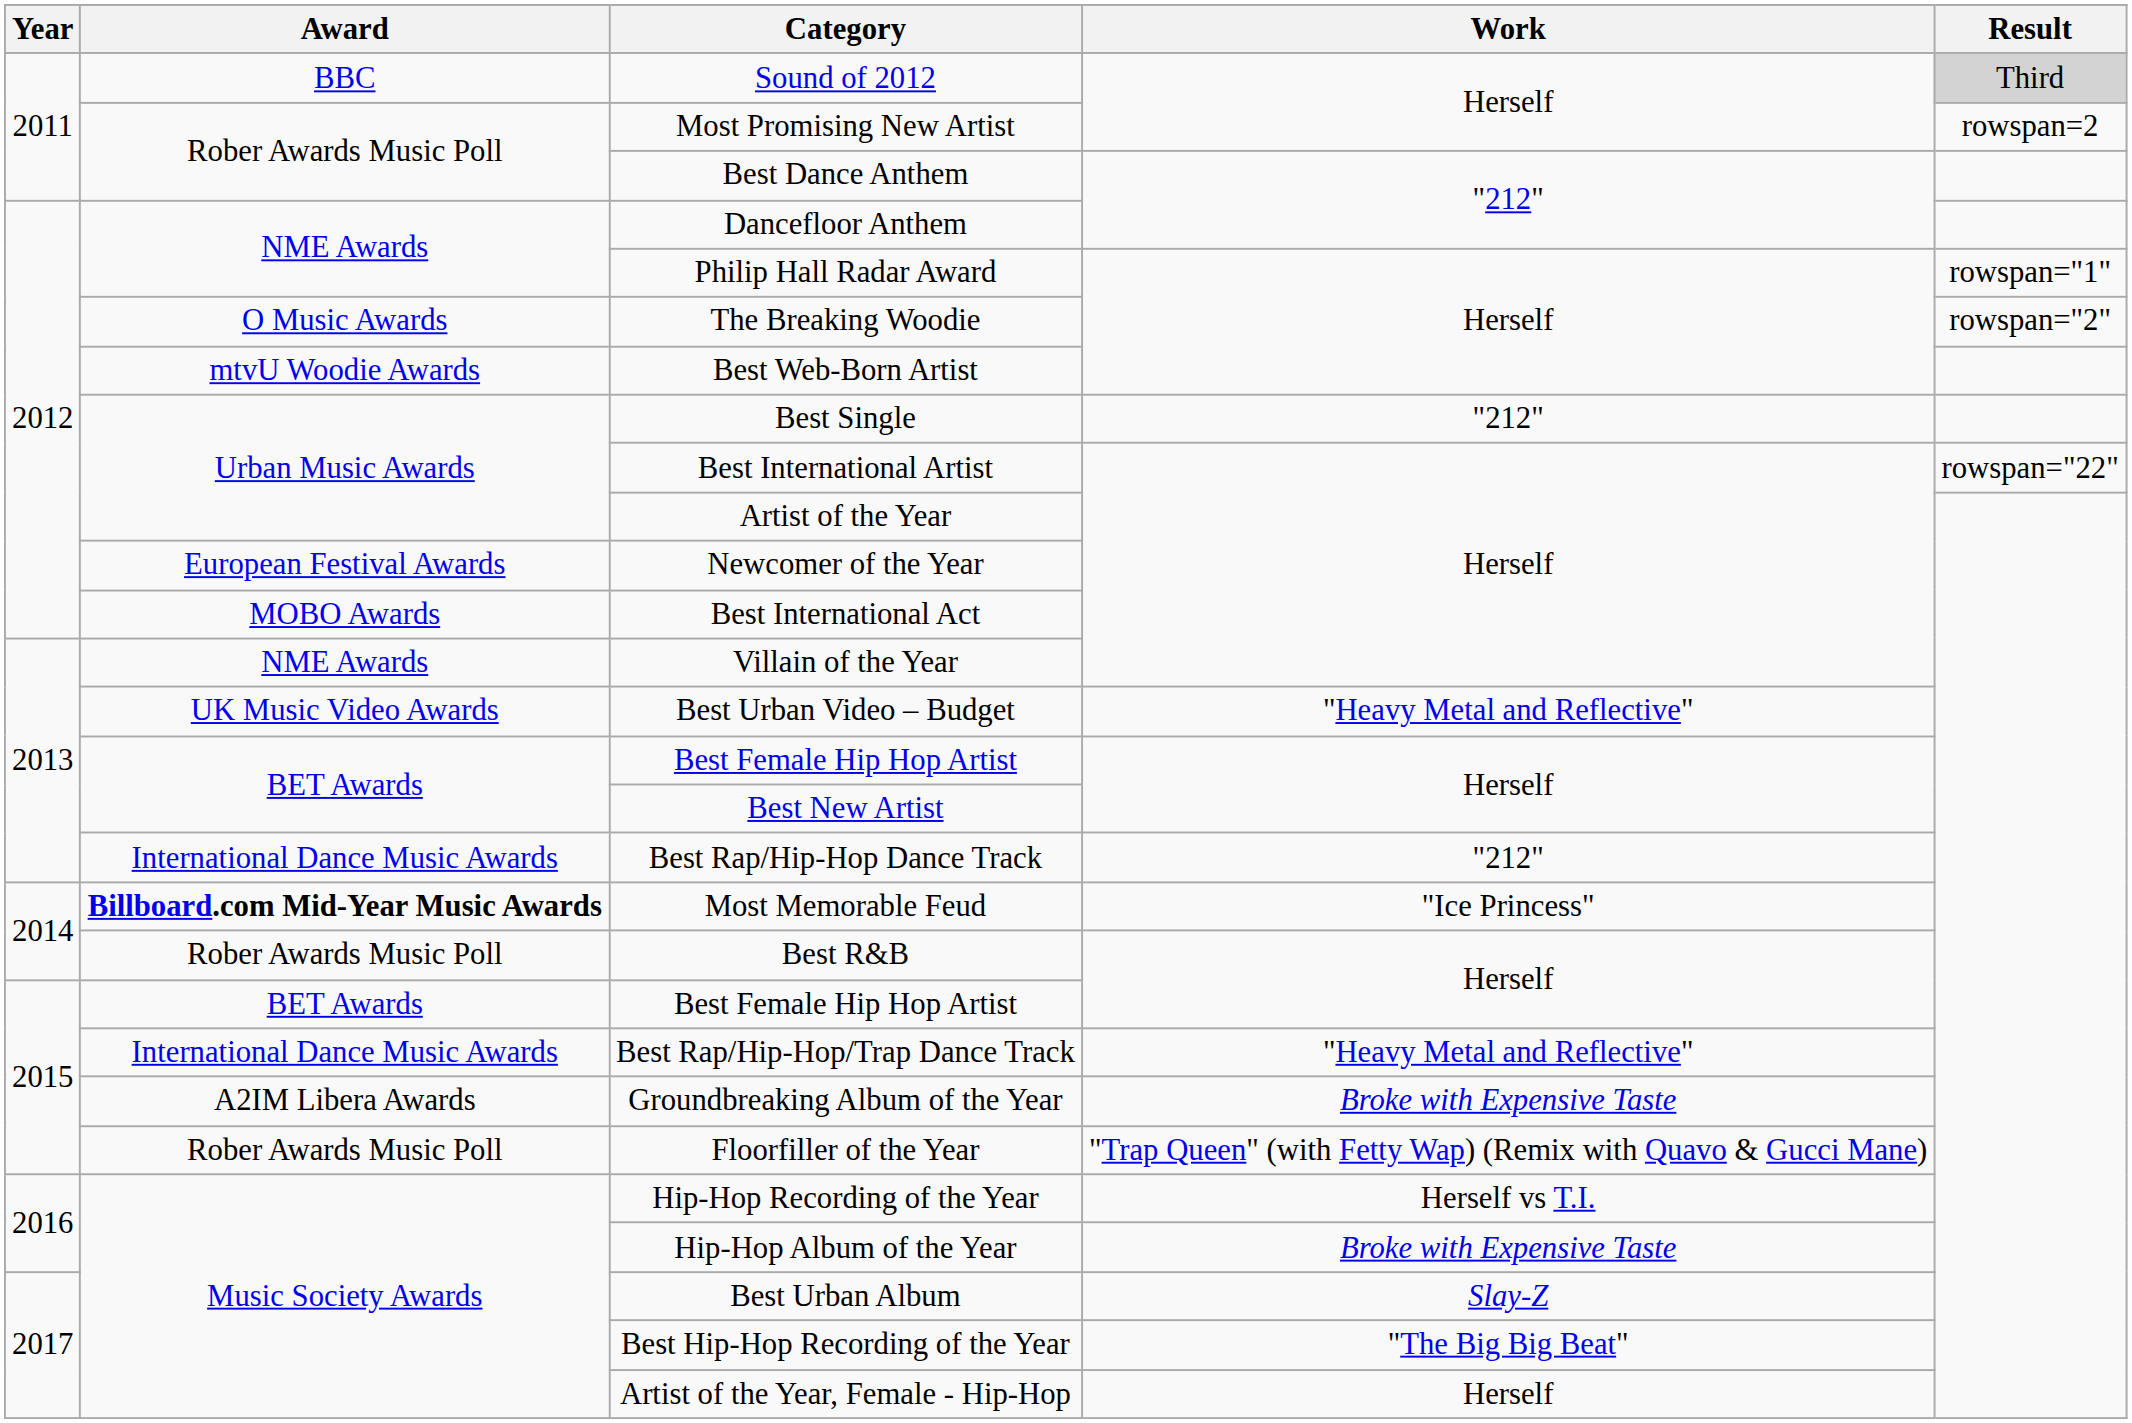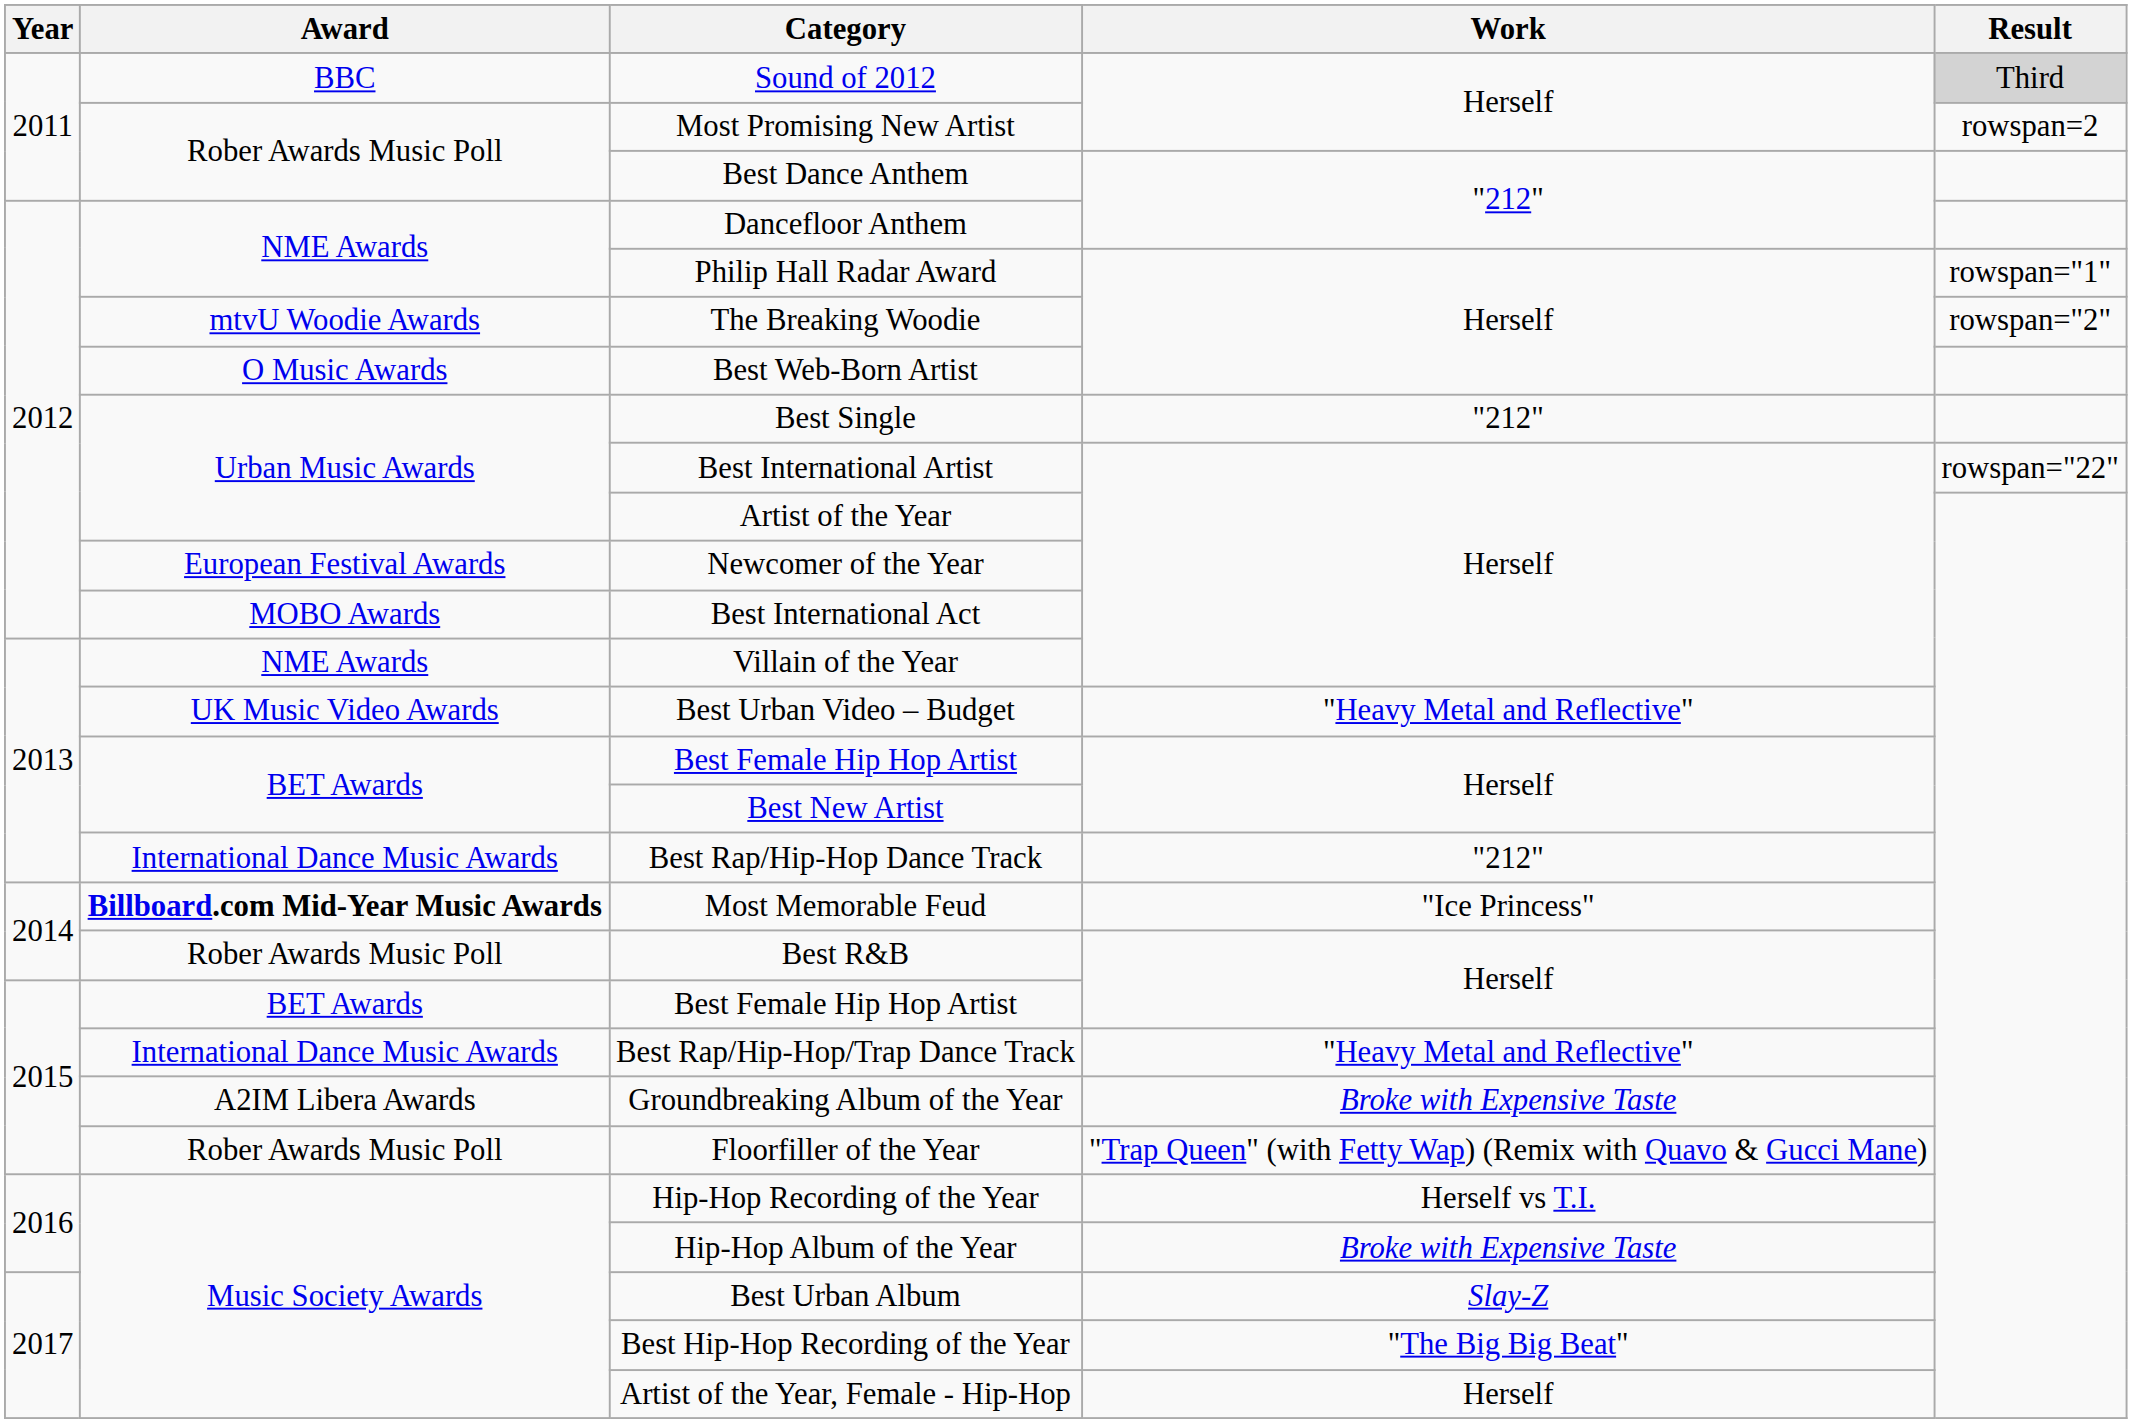(345, 321) O Music Awards -> (345, 321) mtvU Woodie Awards
(345, 369) mtvU Woodie Awards -> (345, 369) O Music Awards
